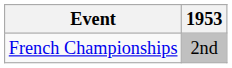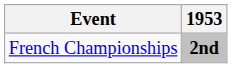(204, 47) normal -> (204, 47) bold
